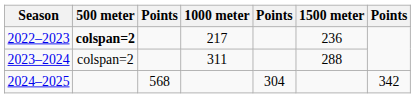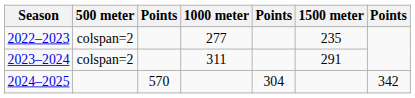(105, 37) bold -> (105, 37) normal
(217, 37) 217 -> (216, 37) 277
(332, 37) 236 -> (331, 37) 235
(332, 59) 288 -> (331, 59) 291
(160, 81) 568 -> (159, 81) 570
